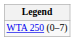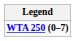(37, 28) normal -> (38, 28) bold
